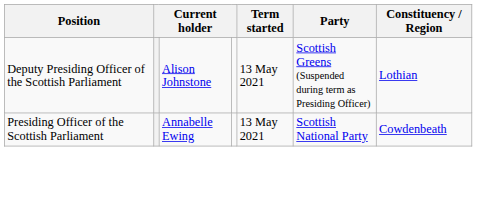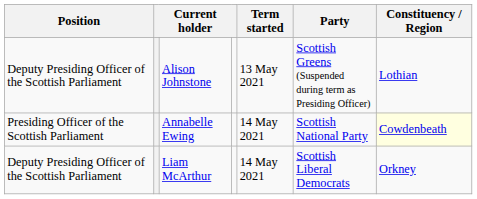(259, 129) 13 May 2021 -> (259, 129) 14 May 2021
(413, 129) no background -> (413, 129) lightyellow background
+ row: (187, 169)
